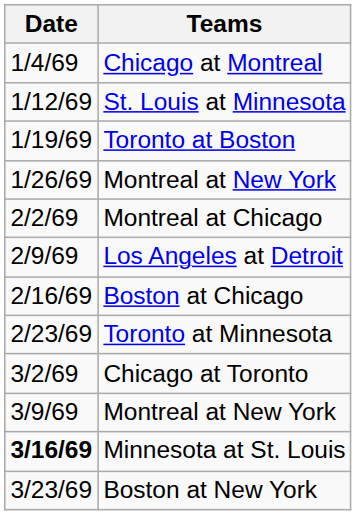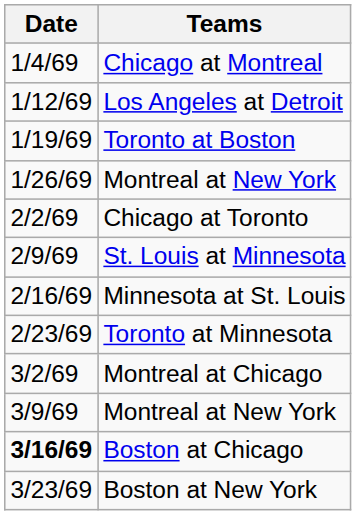(224, 101) St. Louis at Minnesota -> (223, 101) Los Angeles at Detroit
(213, 218) Montreal at Chicago -> (206, 218) Chicago at Toronto
(223, 256) Los Angeles at Detroit -> (224, 256) St. Louis at Minnesota
(203, 295) Boston at Chicago -> (224, 295) Minnesota at St. Louis
(206, 373) Chicago at Toronto -> (213, 373) Montreal at Chicago
(224, 450) Minnesota at St. Louis -> (203, 450) Boston at Chicago
